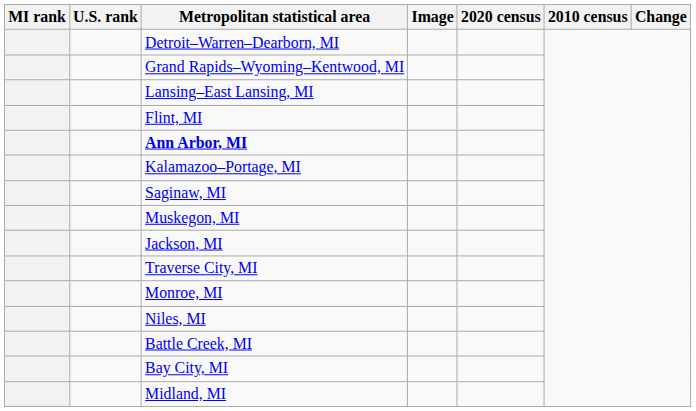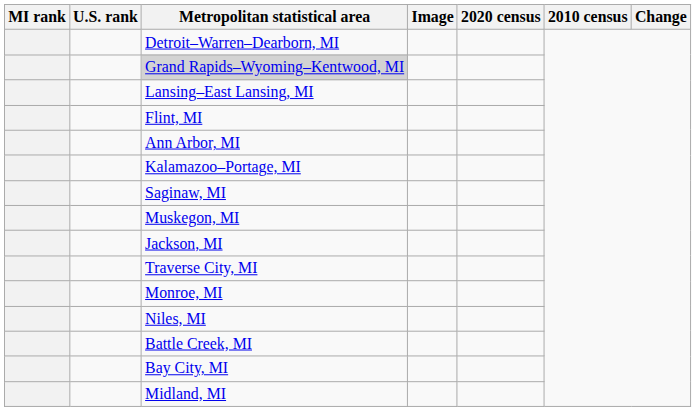(275, 67) no background -> (275, 67) lightgrey background
(196, 142) bold -> (193, 142) normal
